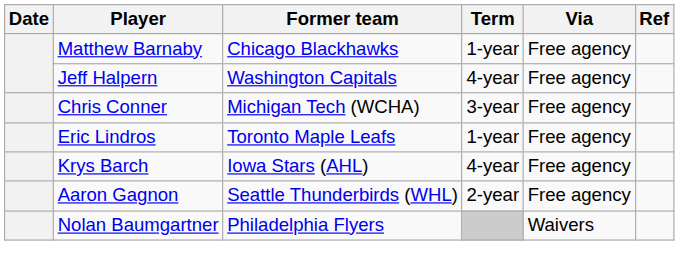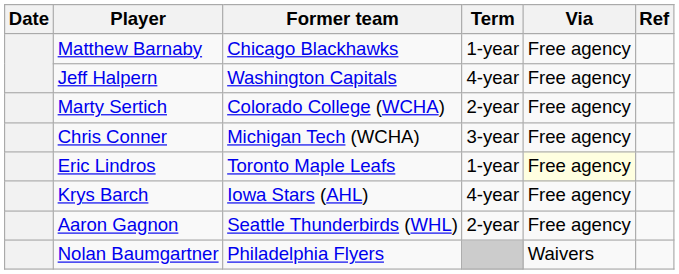+ row: (112, 107)
(579, 136) no background -> (579, 166) lightyellow background
